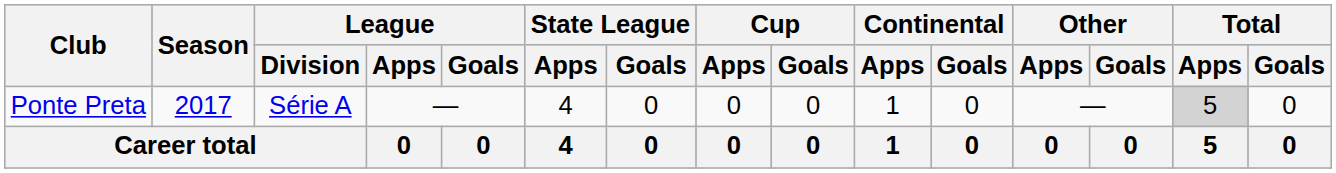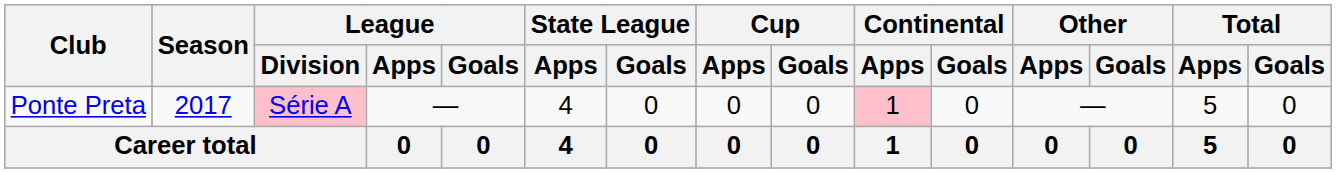(310, 106) no background -> (310, 106) pink background
(893, 106) no background -> (893, 106) pink background
(1210, 106) lightgrey background -> (1210, 106) no background
